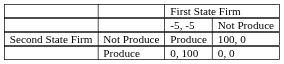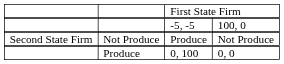(246, 25) Not Produce -> (232, 25) 100, 0
(232, 39) 100, 0 -> (246, 39) Not Produce
